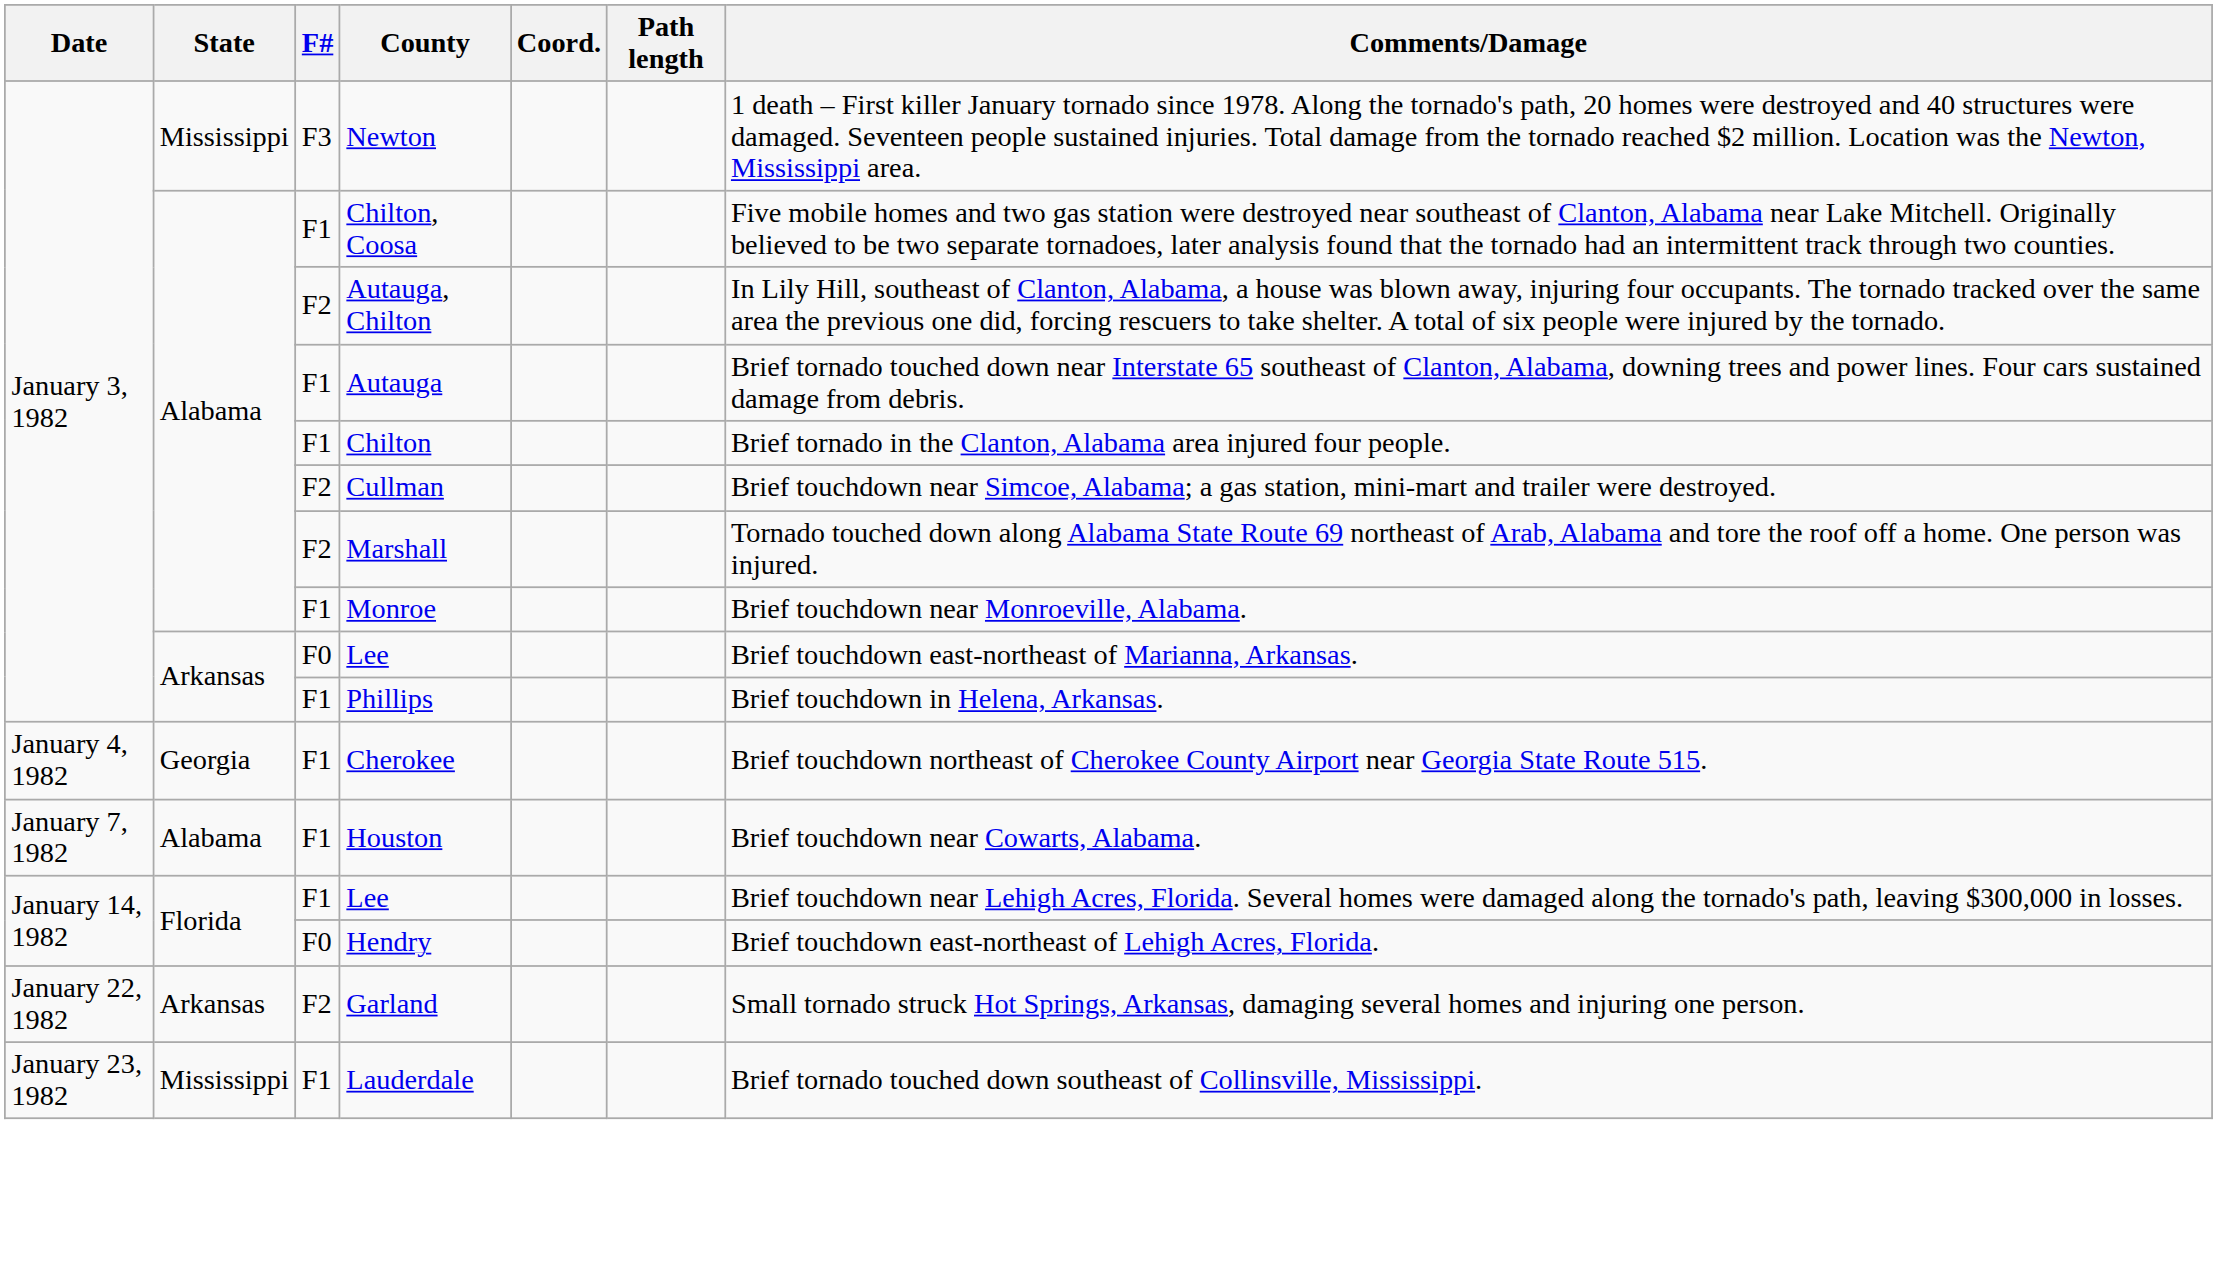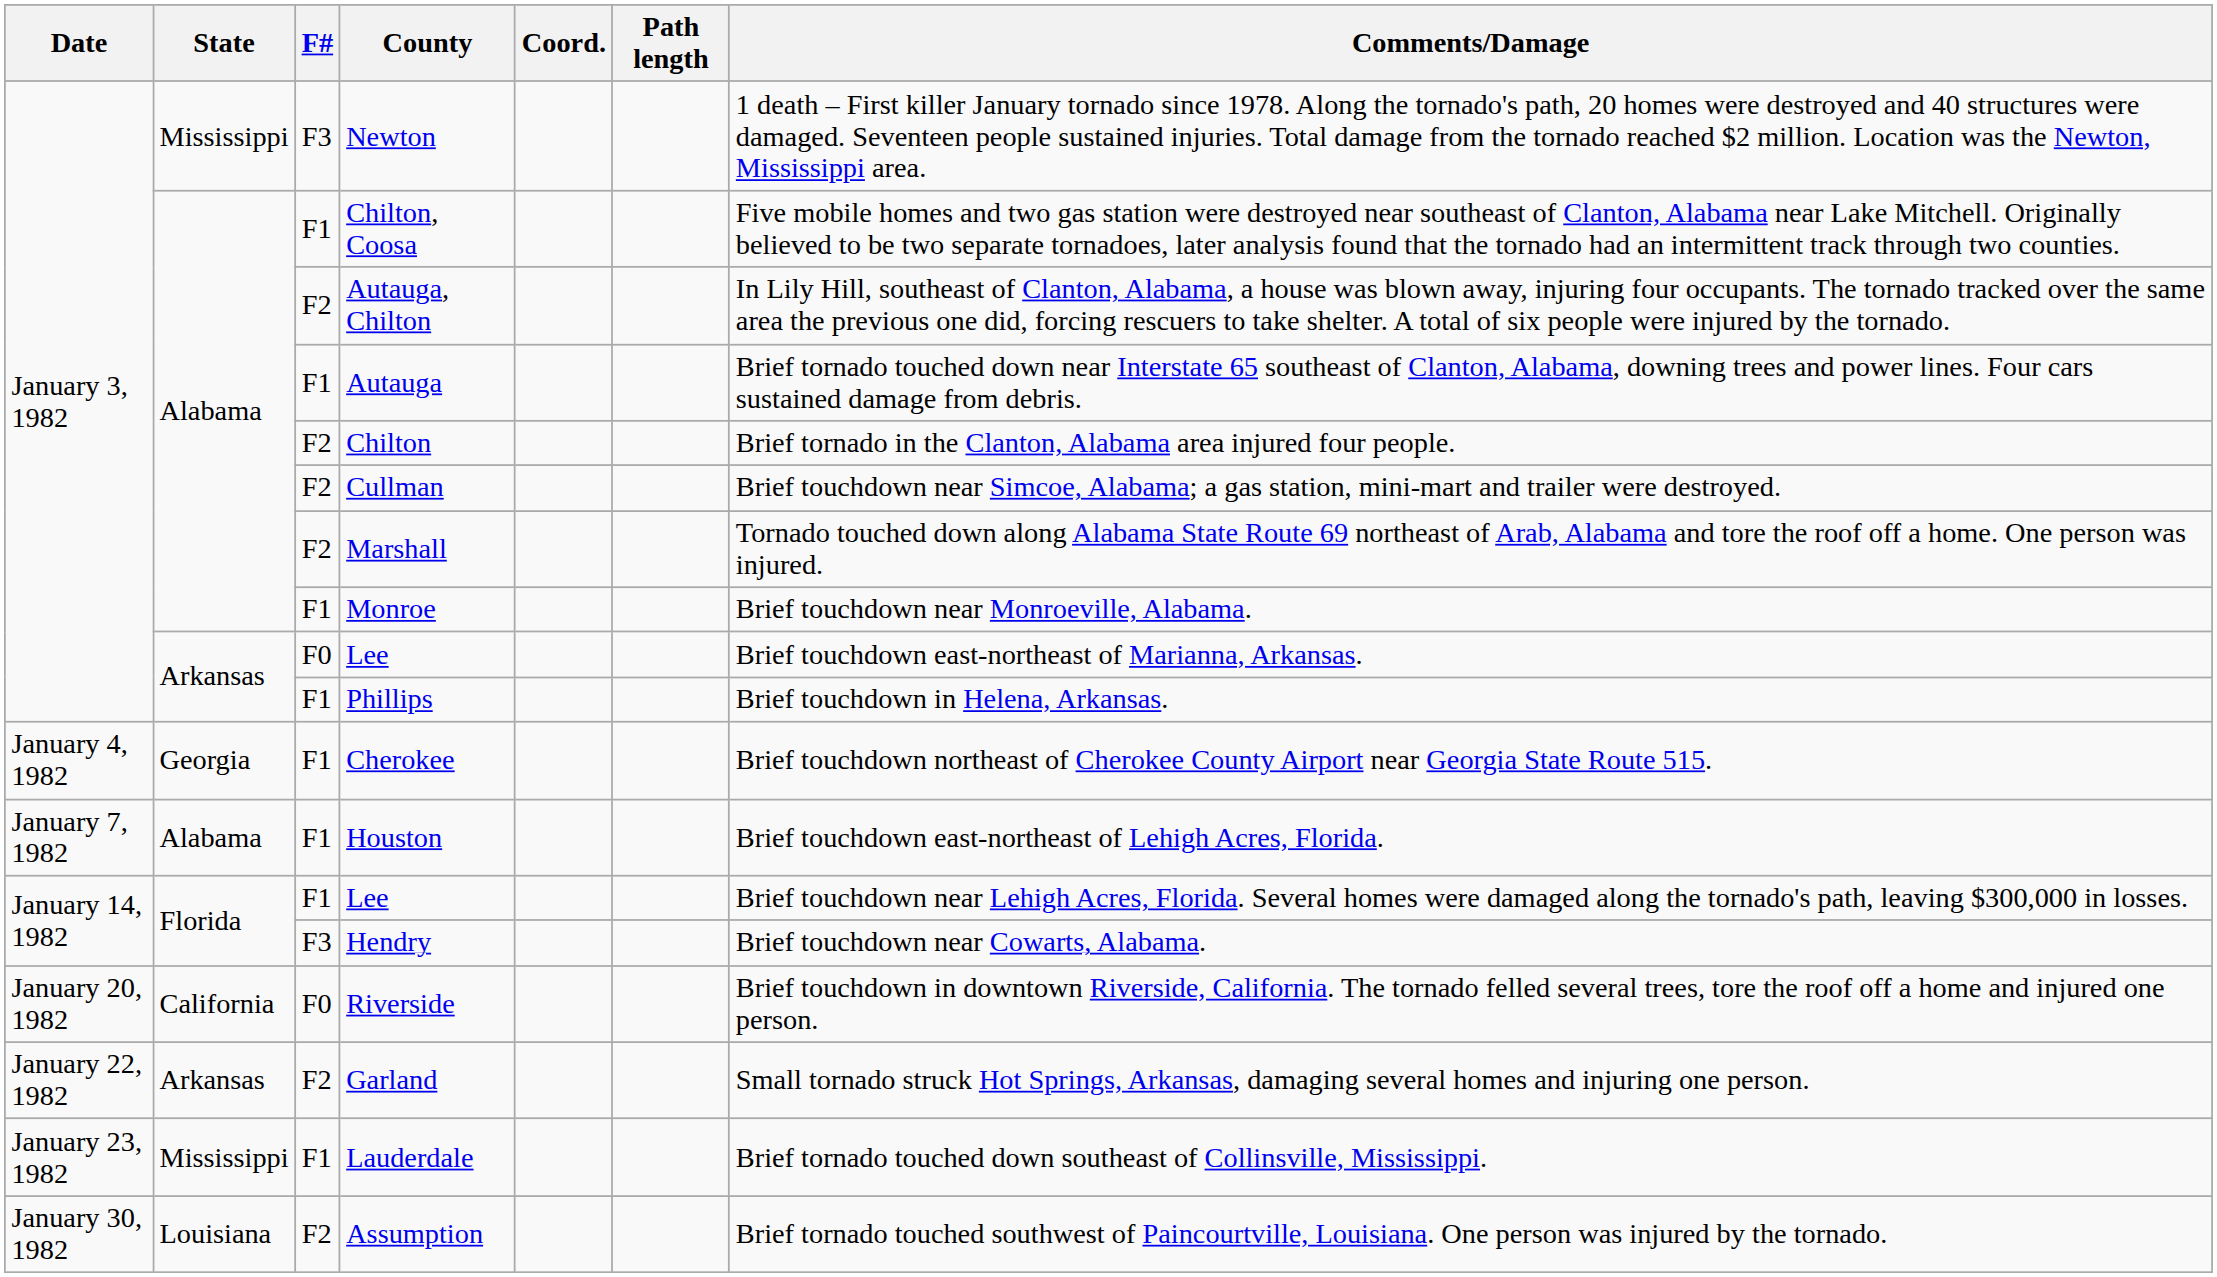(317, 442) F1 -> (317, 442) F2
(966, 836) Brief touchdown near Cowarts, Alabama. -> (1060, 836) Brief touchdown east-northeast of Lehigh Acres, Florida.
(317, 942) F0 -> (317, 942) F3
(1055, 942) Brief touchdown east-northeast of Lehigh Acres, Florida. -> (971, 942) Brief touchdown near Cowarts, Alabama.
+ row: (77, 1003)
+ row: (77, 1233)
